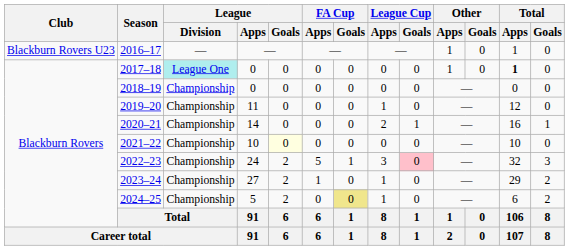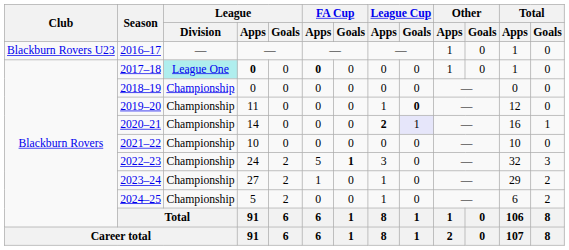(253, 69) normal -> (253, 69) bold
(318, 69) normal -> (318, 69) bold
(515, 69) bold -> (515, 69) normal
(417, 106) normal -> (417, 106) bold
(384, 124) normal -> (384, 124) bold
(417, 124) no background -> (417, 124) lavender background
(286, 143) lightyellow background -> (286, 143) no background
(351, 161) normal -> (351, 161) bold
(417, 161) pink background -> (417, 161) no background
(351, 198) khaki background -> (351, 198) no background
